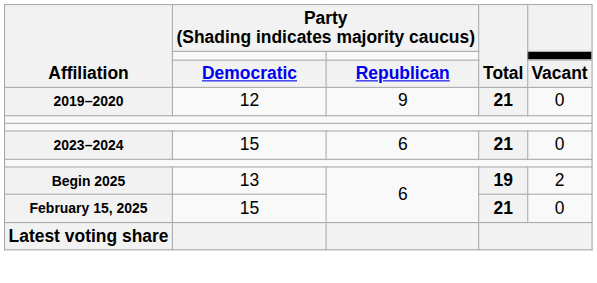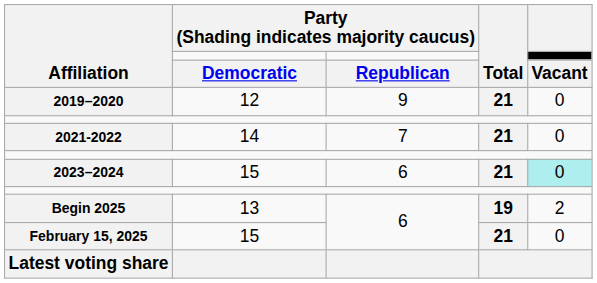+ row: (89, 137)
(560, 145) no background -> (560, 172) paleturquoise background
